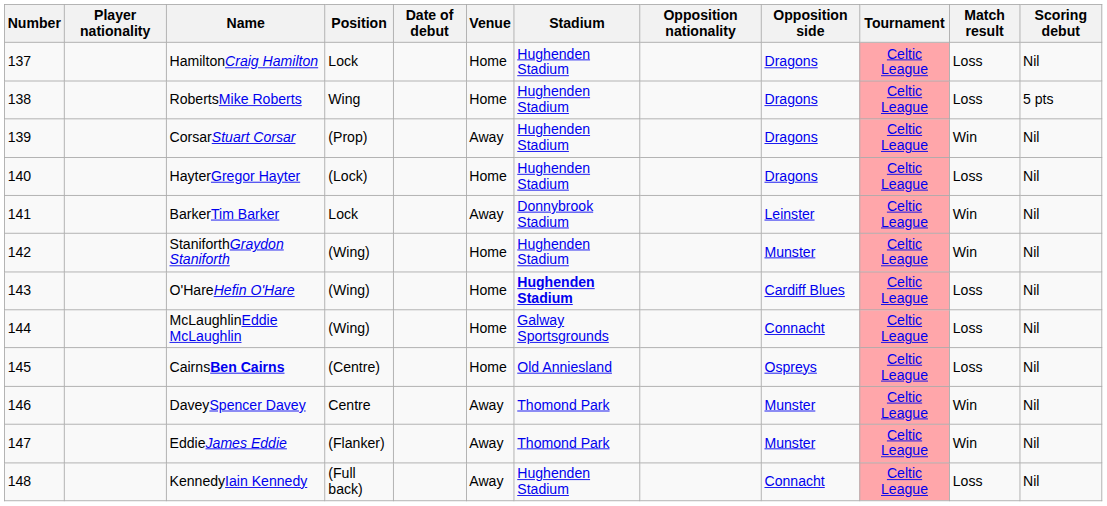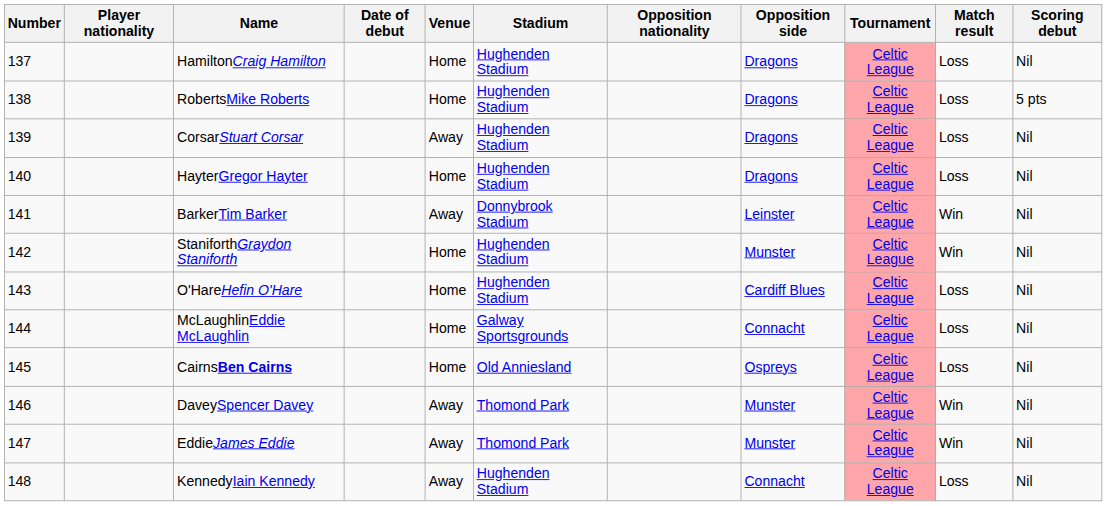- column: (359, 23)
(965, 138) Win -> (954, 138) Loss
(556, 290) bold -> (513, 290) normal
